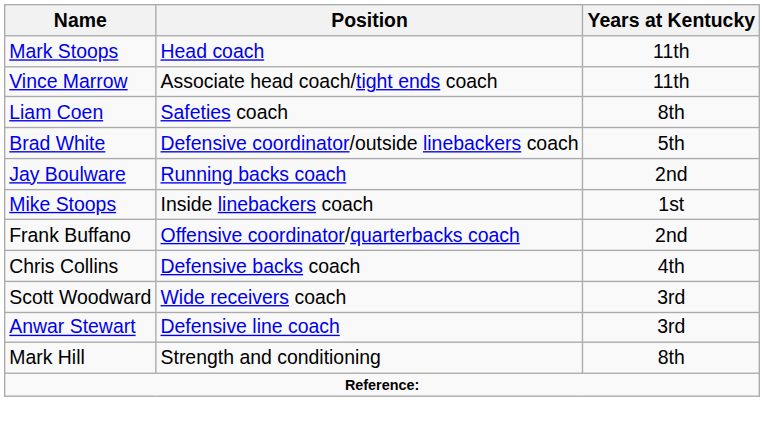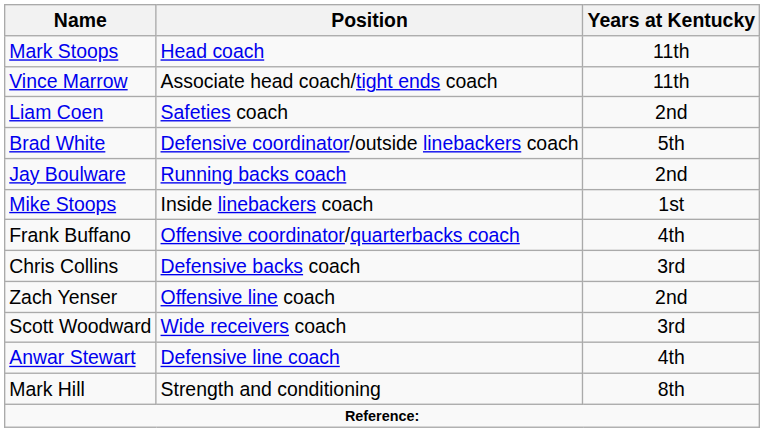(671, 113) 8th -> (671, 113) 2nd
(671, 235) 2nd -> (671, 235) 4th
(671, 266) 4th -> (671, 266) 3rd
+ row: (63, 297)
(671, 328) 3rd -> (671, 358) 4th
